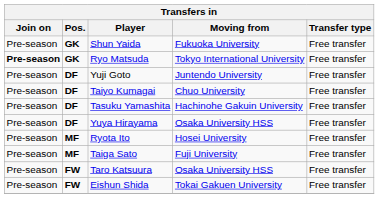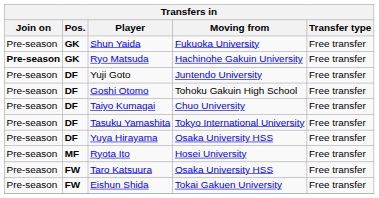(240, 59) Tokyo International University -> (239, 59) Hachinohe Gakuin University
+ row: (119, 91)
(239, 106) Hachinohe Gakuin University -> (240, 122) Tokyo International University
- row: (114, 153)
